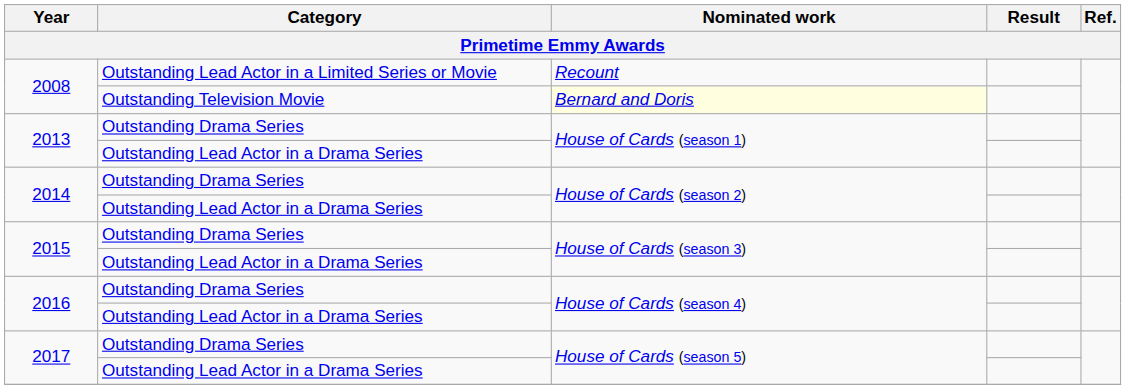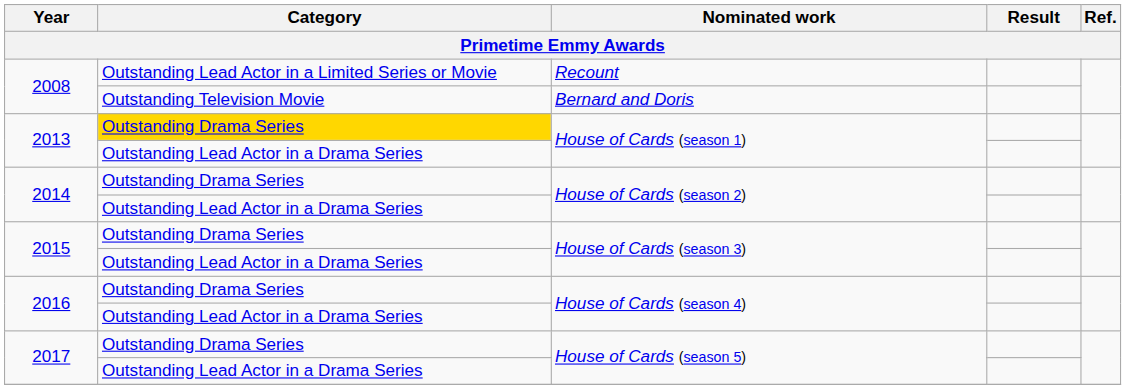(624, 99) lightyellow background -> (624, 99) no background
(203, 126) no background -> (203, 126) gold background
